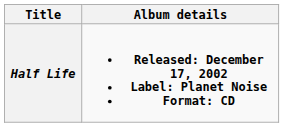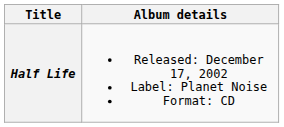(180, 80) bold -> (180, 80) normal
